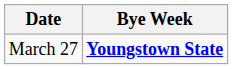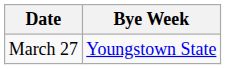(155, 49) bold -> (151, 49) normal
